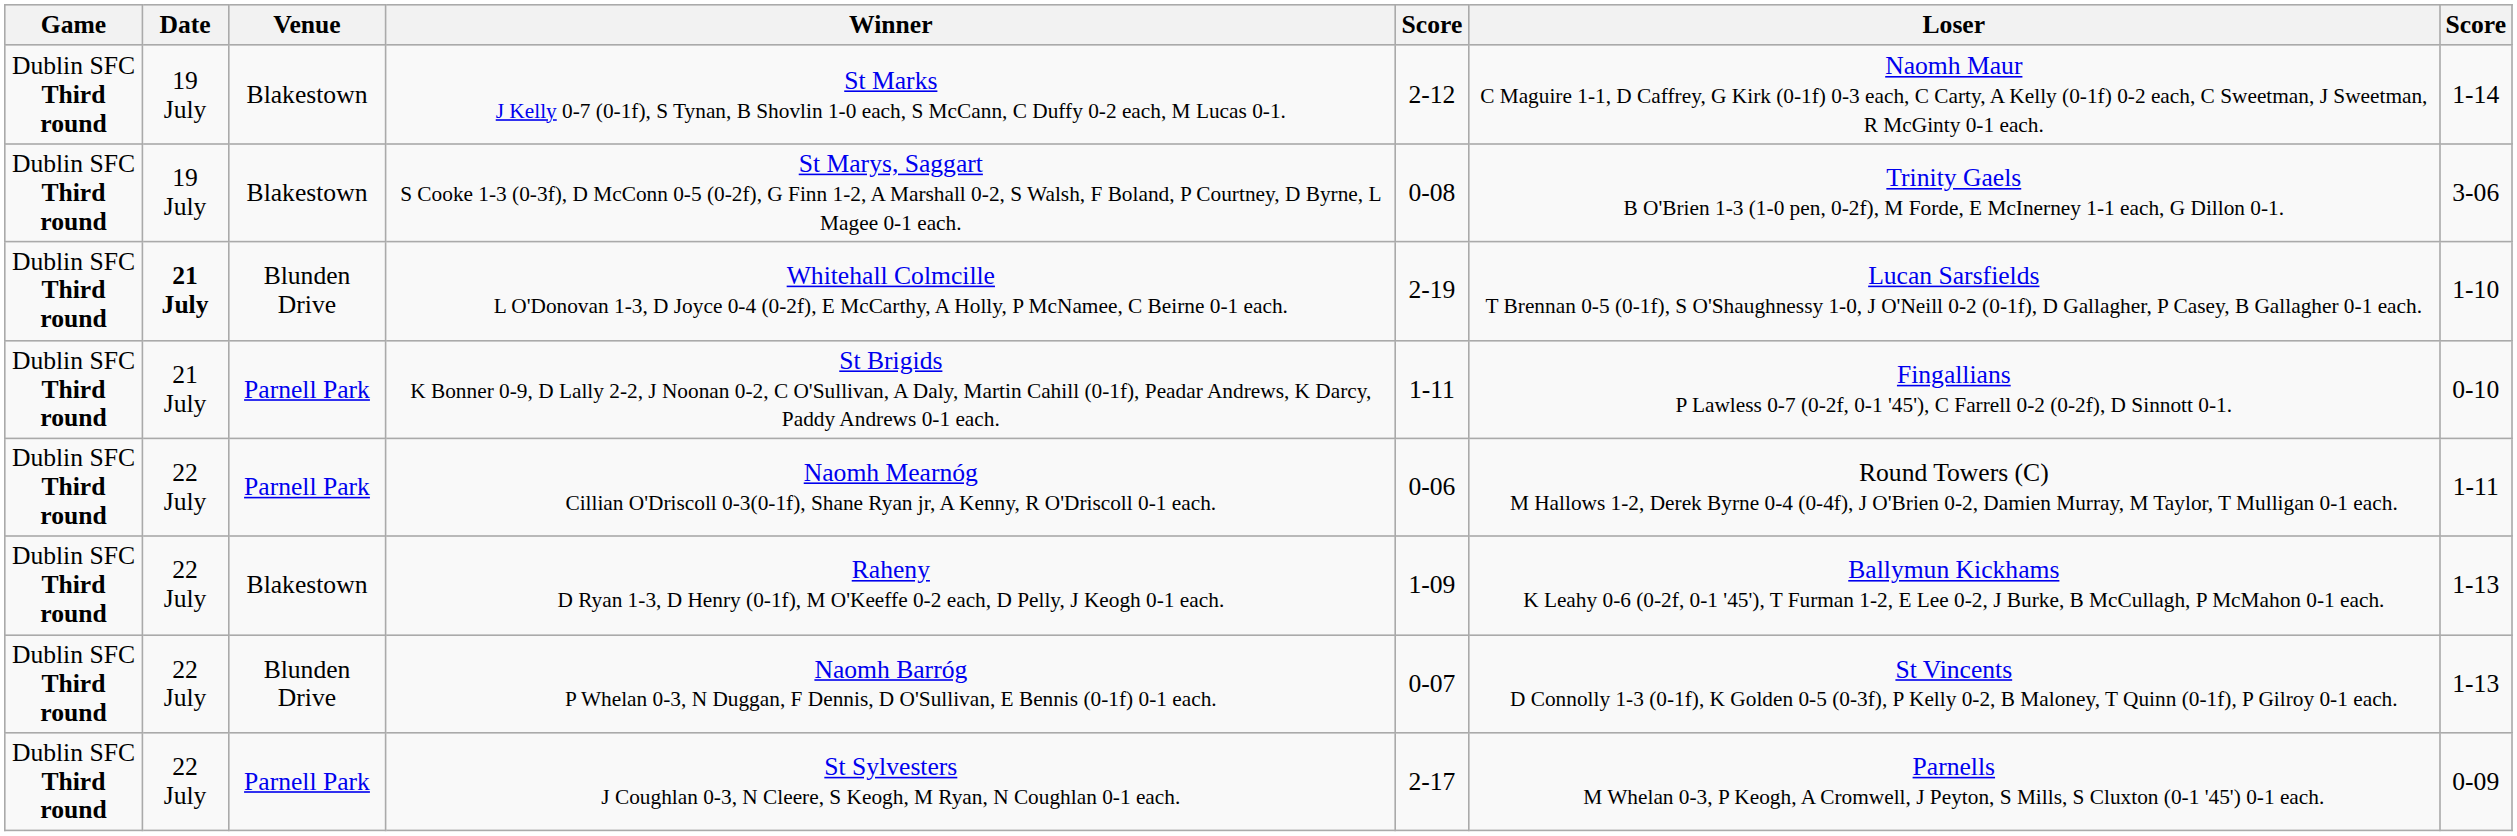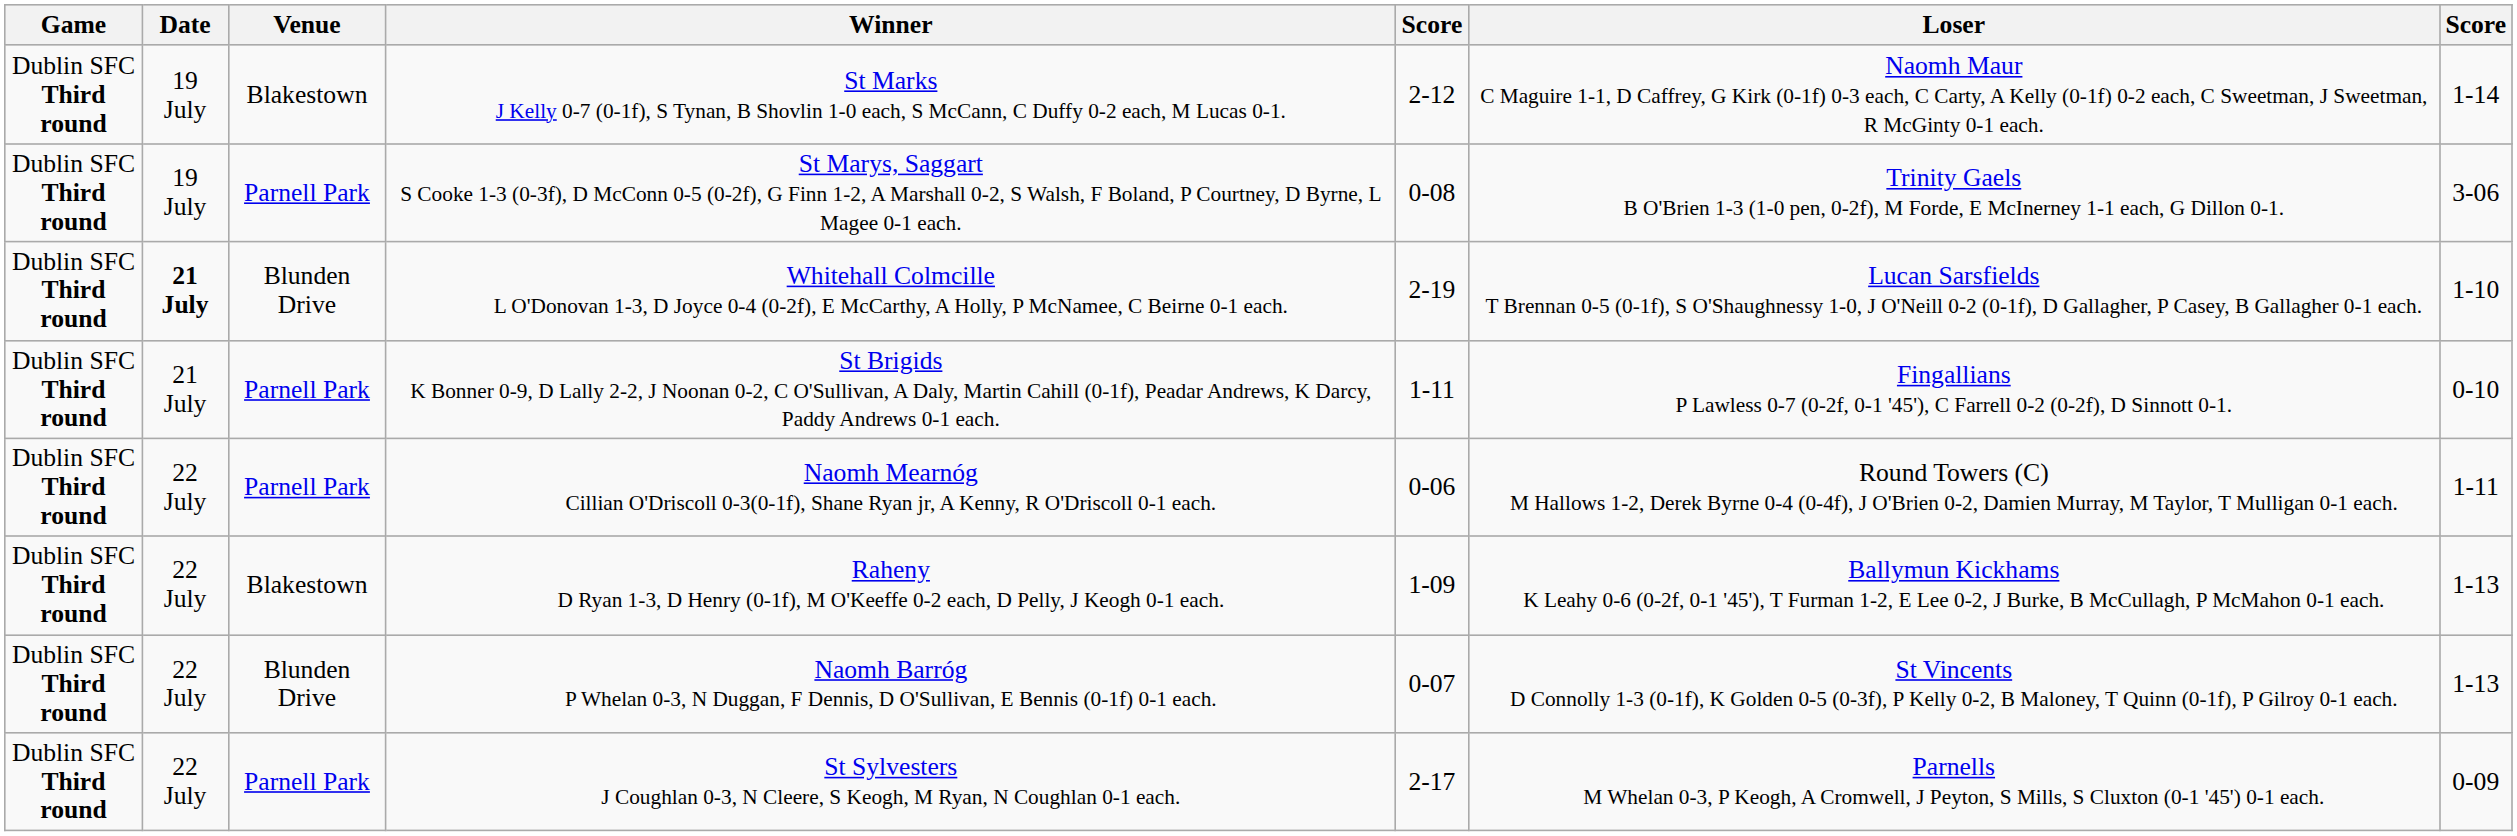(307, 192) Blakestown -> (307, 192) Parnell Park
